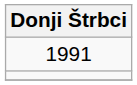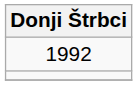(69, 53) 1991 -> (69, 53) 1992
